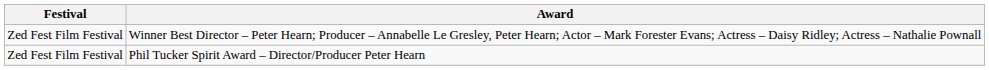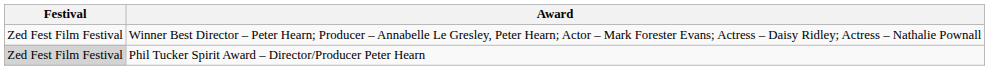(65, 55) no background -> (65, 55) lightgrey background
